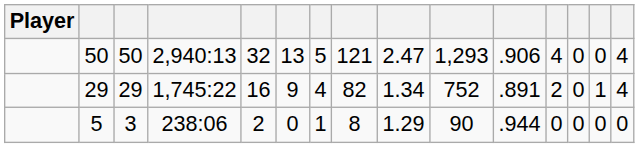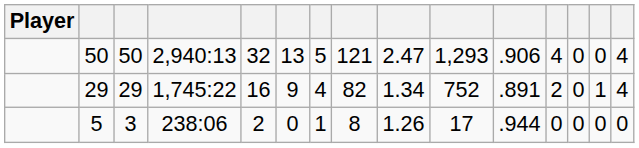(403, 124) 1.29 -> (403, 124) 1.26
(461, 124) 90 -> (461, 124) 17
